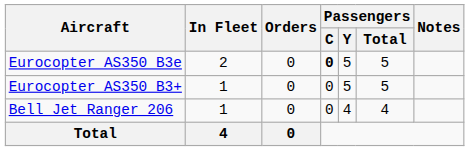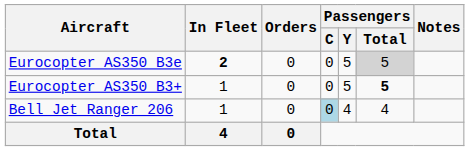(223, 63) normal -> (223, 63) bold
(329, 63) bold -> (329, 63) normal
(385, 63) no background -> (385, 63) lightgrey background
(385, 87) normal -> (385, 87) bold
(329, 110) no background -> (329, 110) lightblue background
